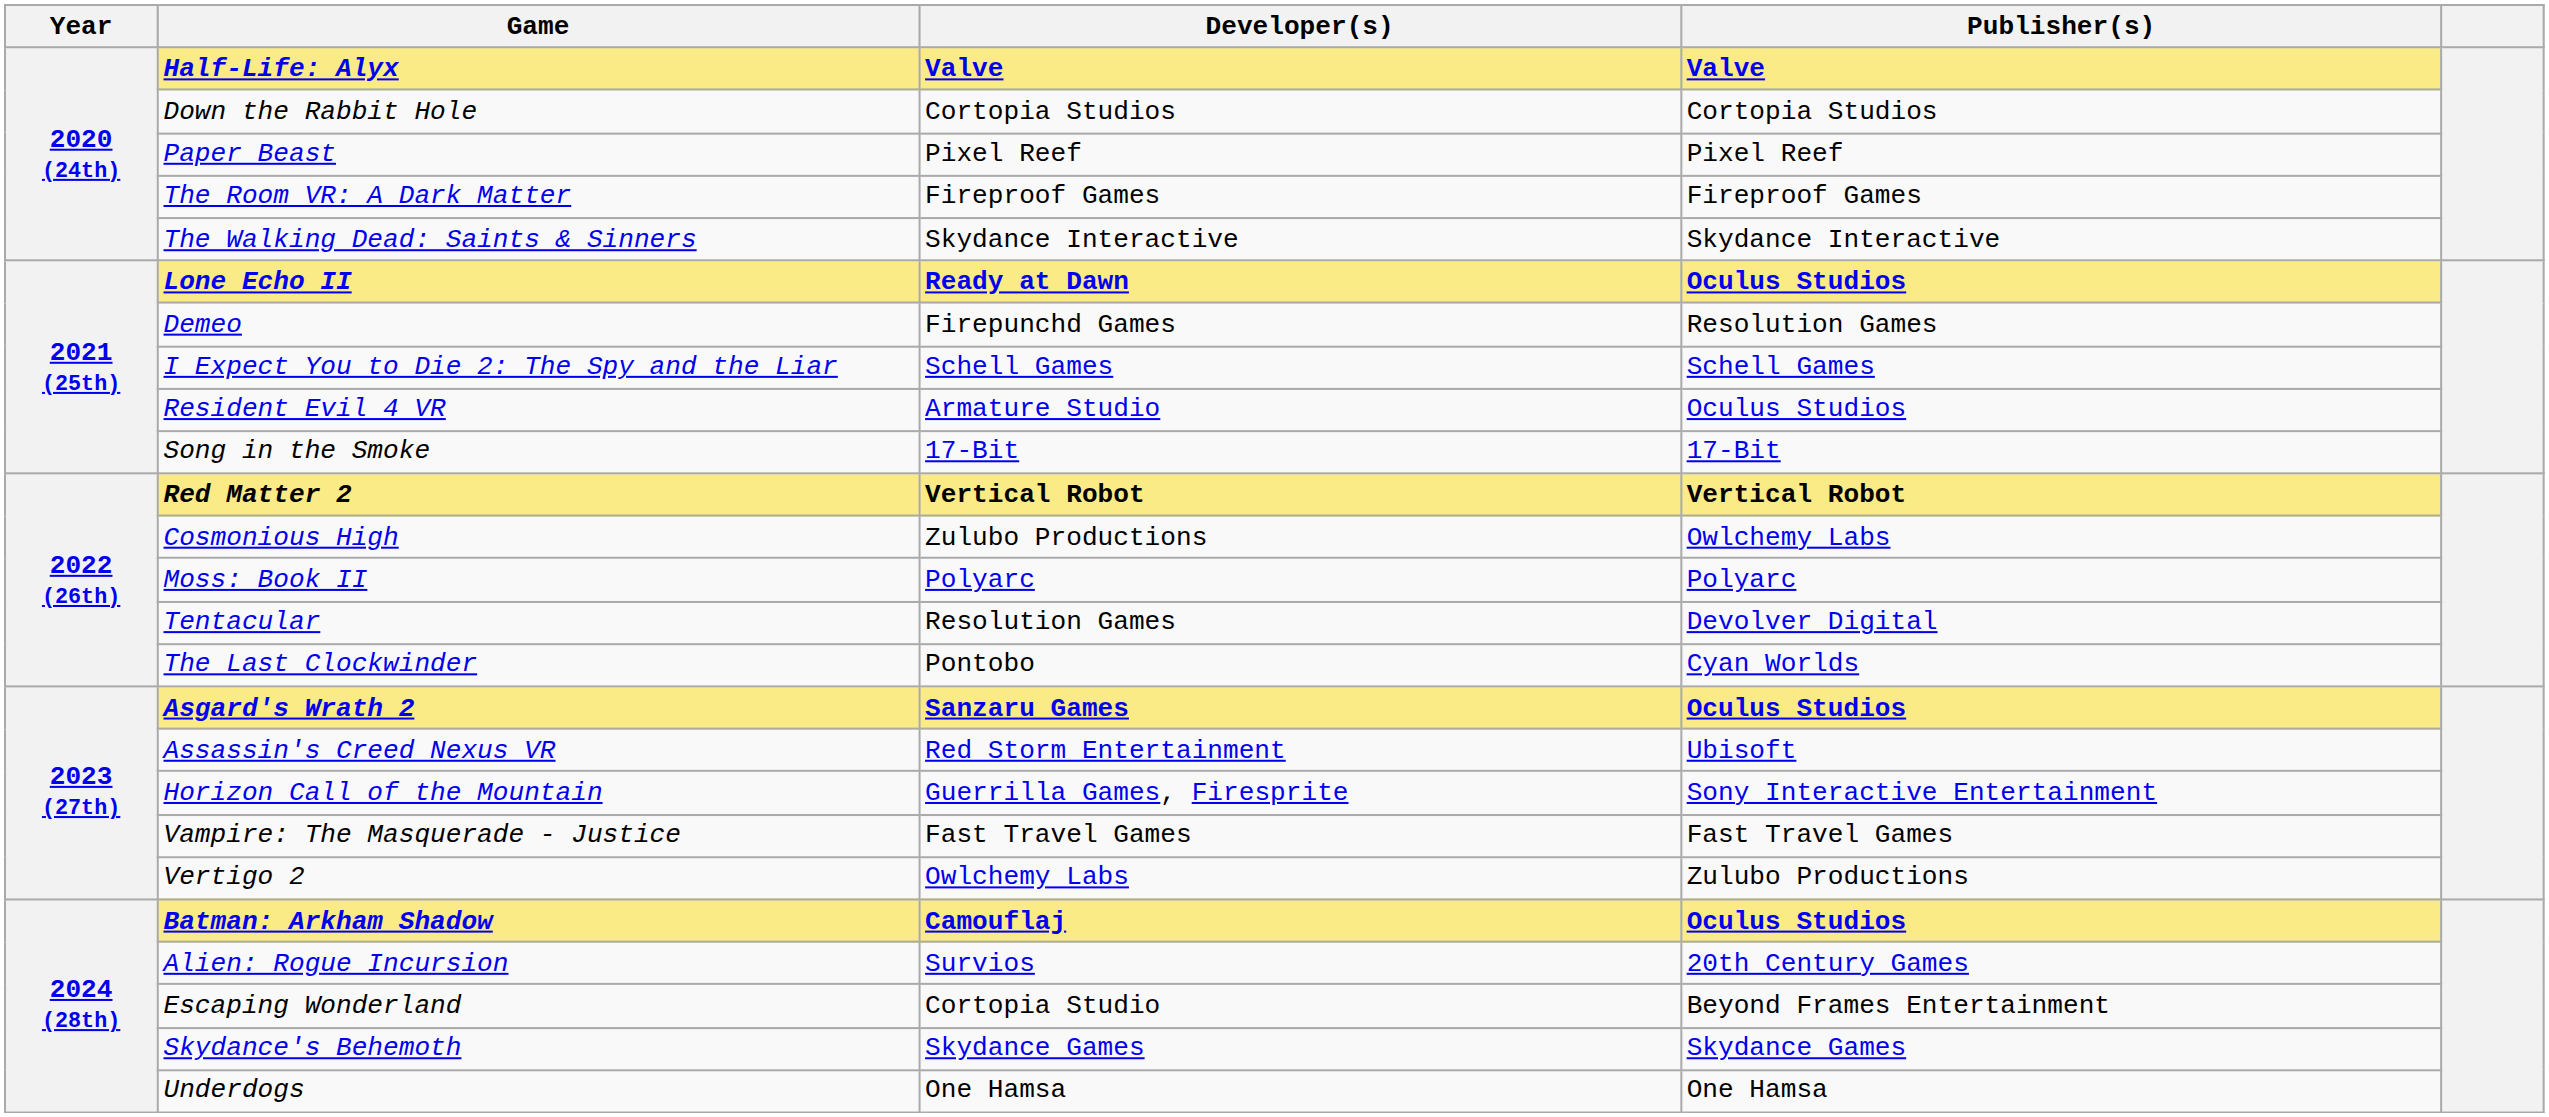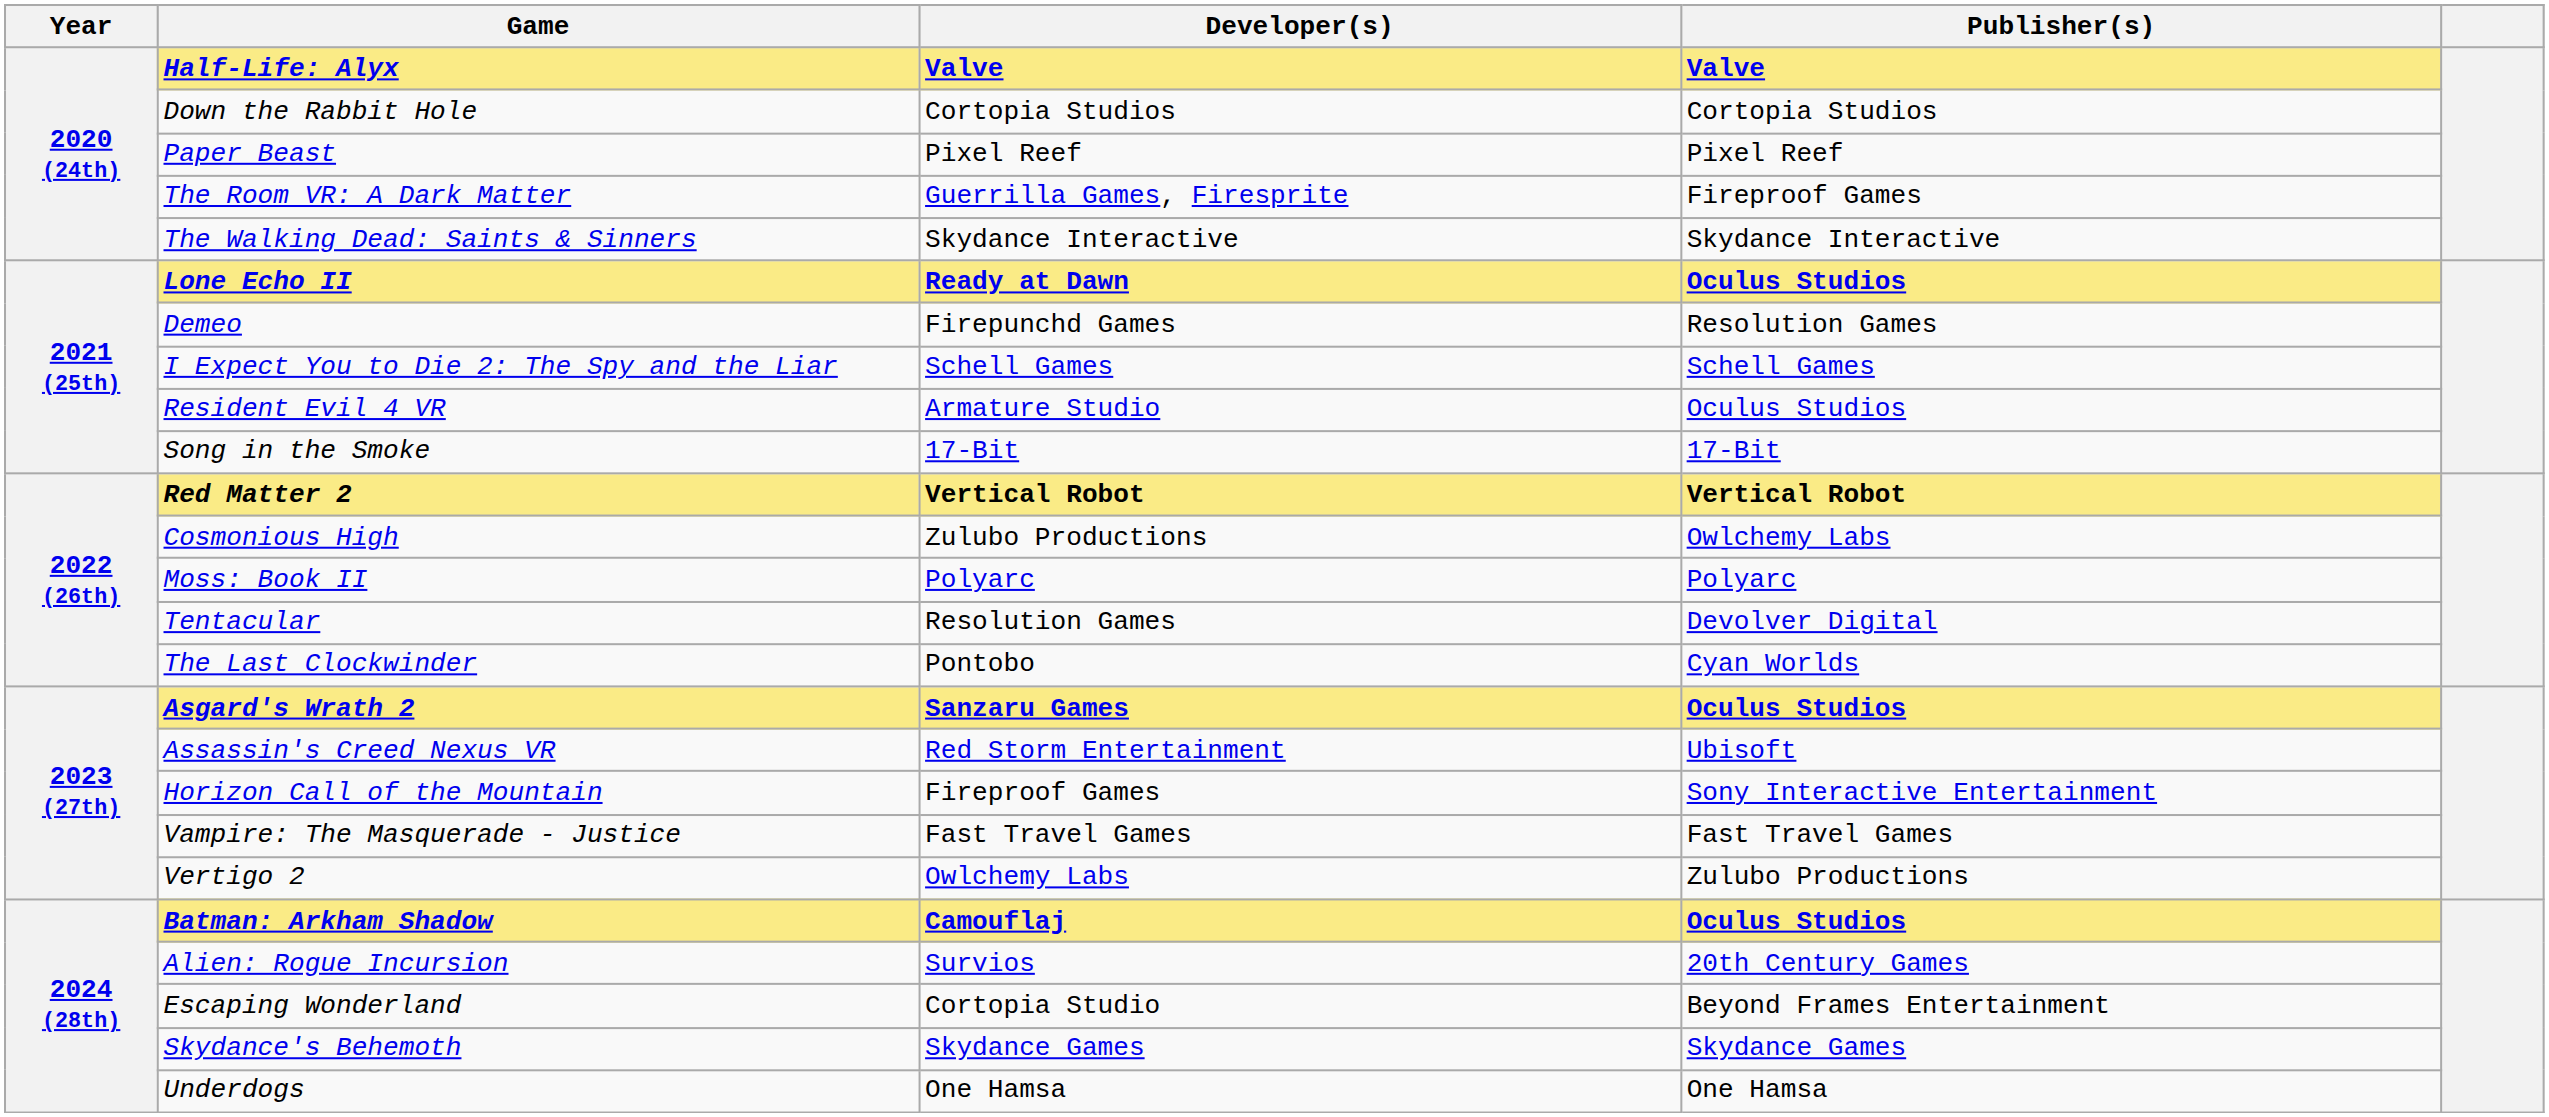(1043, 197) Fireproof Games -> (1137, 197) Guerrilla Games, Firesprite
(1137, 793) Guerrilla Games, Firesprite -> (1043, 793) Fireproof Games
